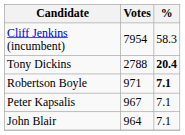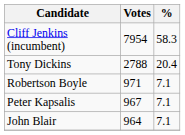(167, 64) bold -> (167, 64) normal
(164, 83) bold -> (164, 83) normal
